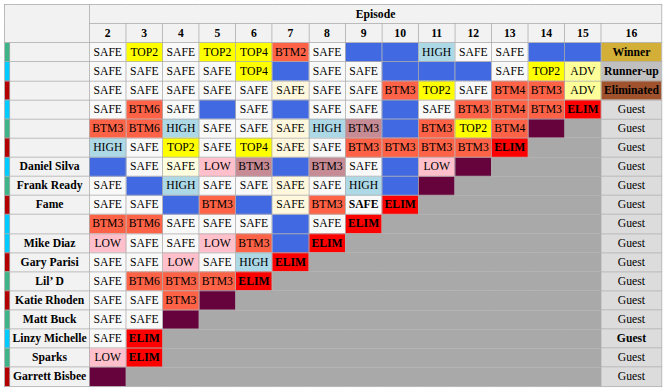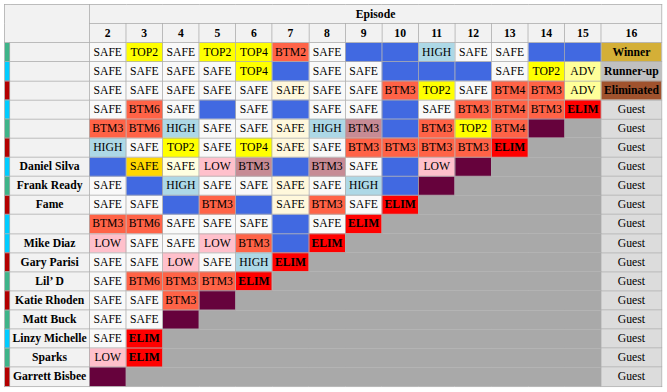(144, 167) no background -> (144, 167) gold background
(364, 205) bold -> (364, 205) normal
(631, 339) bold -> (631, 339) normal
